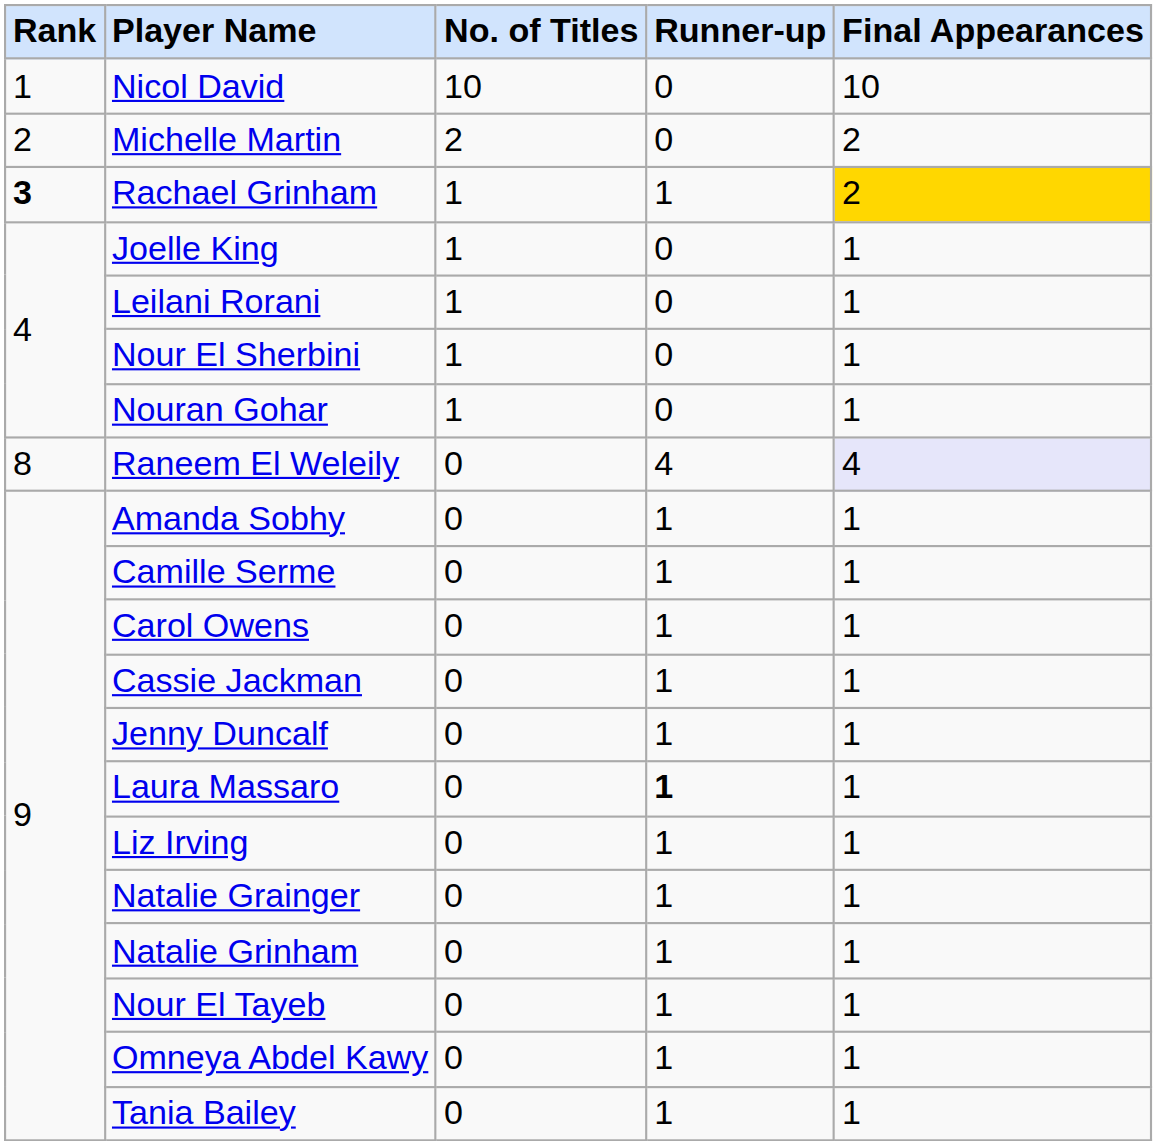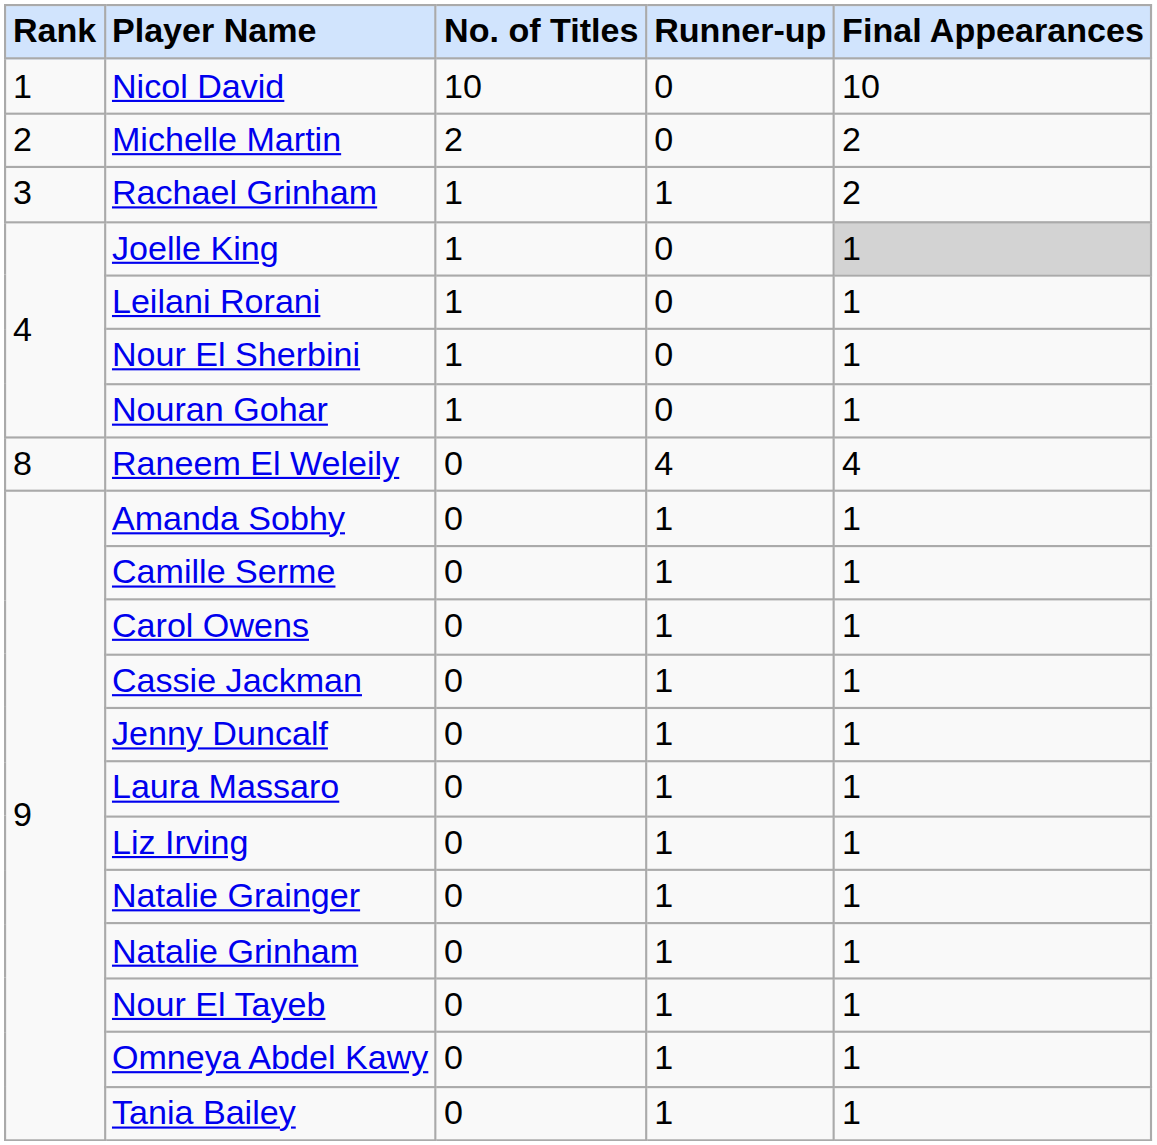(22, 193) bold -> (22, 193) normal
(852, 193) gold background -> (852, 193) no background
(852, 247) no background -> (852, 247) lightgrey background
(852, 463) lavender background -> (852, 463) no background
(664, 788) bold -> (664, 788) normal
